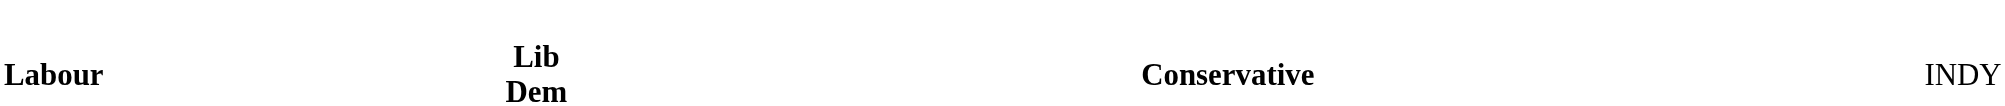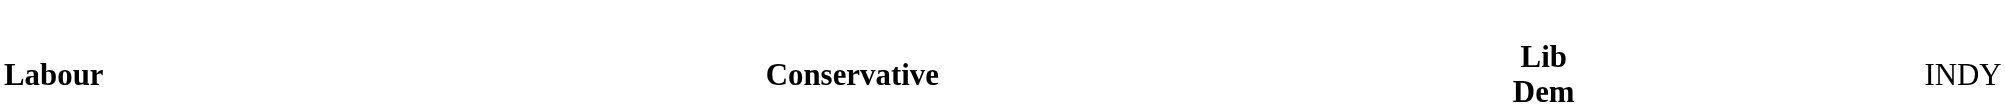columns swapped: (1228, 14) <-> (536, 14)
